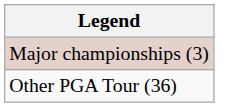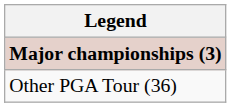(109, 53) normal -> (115, 53) bold
